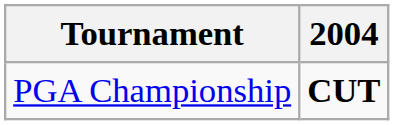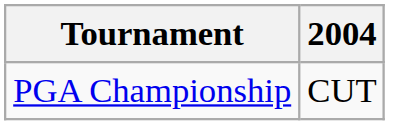(344, 90) bold -> (342, 90) normal
